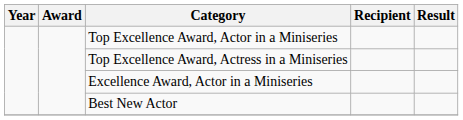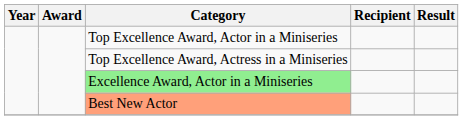(200, 81) no background -> (200, 81) lightgreen background
(133, 103) no background -> (133, 103) lightsalmon background
